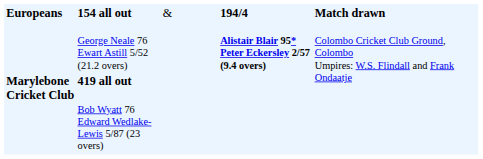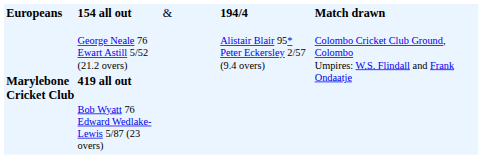(265, 53) bold -> (263, 53) normal
